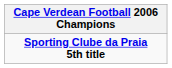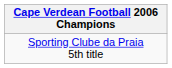(86, 48) bold -> (86, 48) normal
